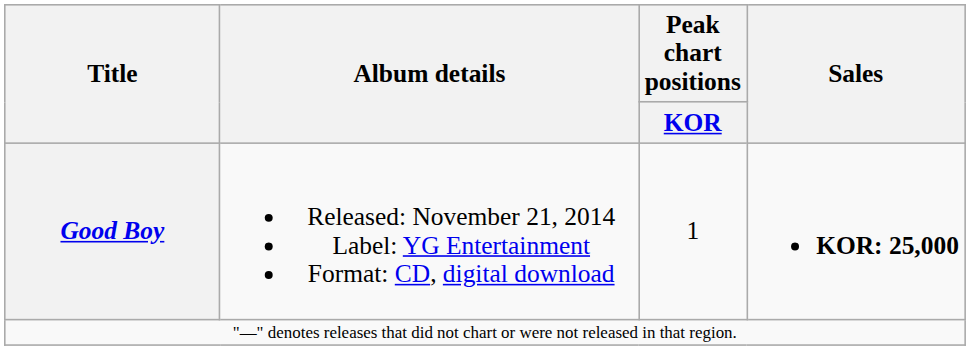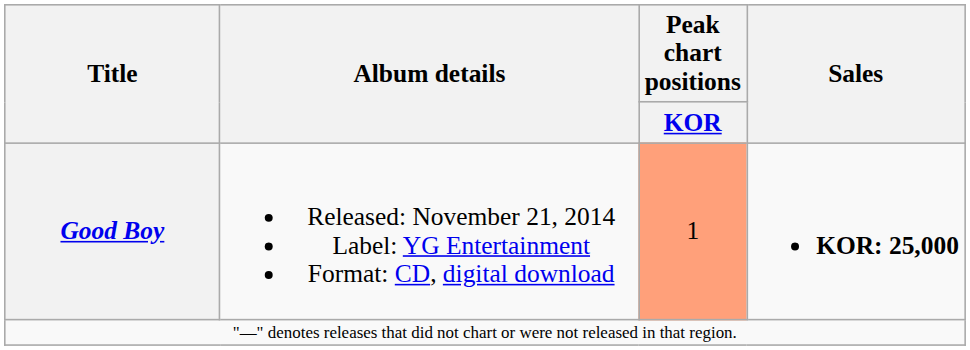(693, 230) no background -> (693, 230) lightsalmon background
